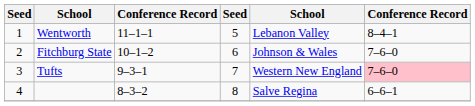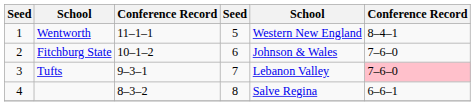(291, 33) Lebanon Valley -> (307, 33) Western New England
(307, 71) Western New England -> (291, 71) Lebanon Valley
